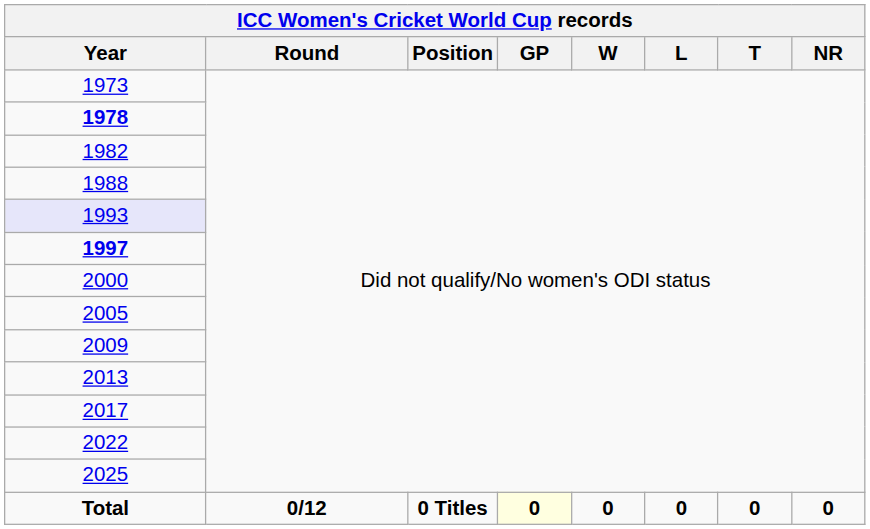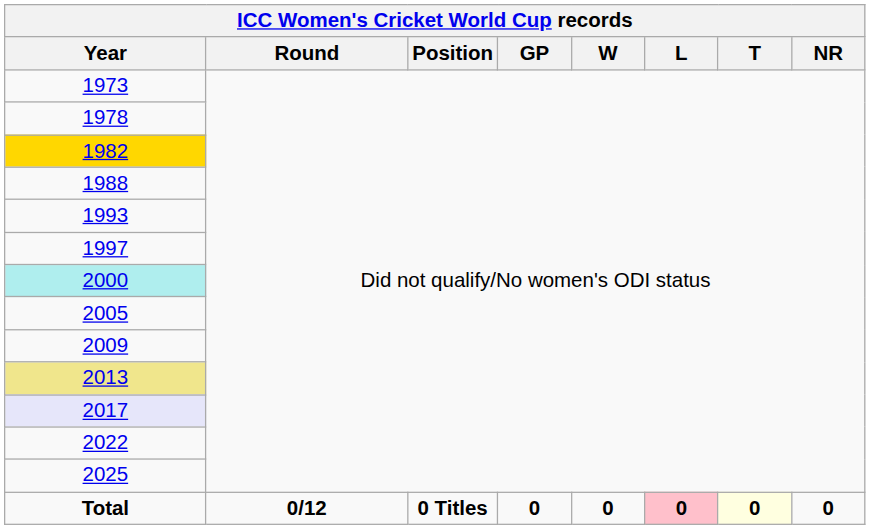(105, 118) bold -> (105, 118) normal
(105, 150) no background -> (105, 150) gold background
(105, 215) lavender background -> (105, 215) no background
(105, 248) bold -> (105, 248) normal
(105, 280) no background -> (105, 280) paleturquoise background
(105, 378) no background -> (105, 378) khaki background
(105, 410) no background -> (105, 410) lavender background
(534, 507) lightyellow background -> (534, 507) no background
(681, 507) no background -> (681, 507) pink background
(755, 507) no background -> (755, 507) lightyellow background
